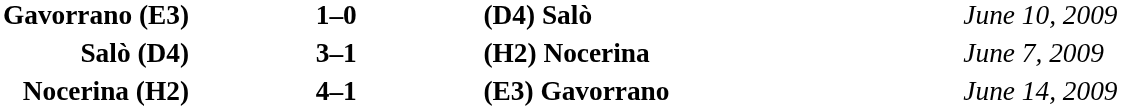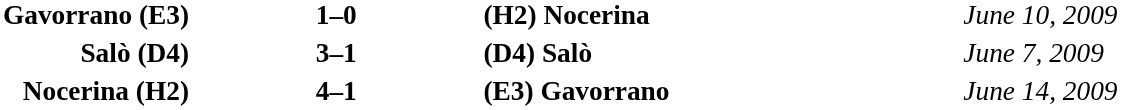(538, 15) (D4) Salò -> (567, 15) (H2) Nocerina
(567, 53) (H2) Nocerina -> (538, 53) (D4) Salò
